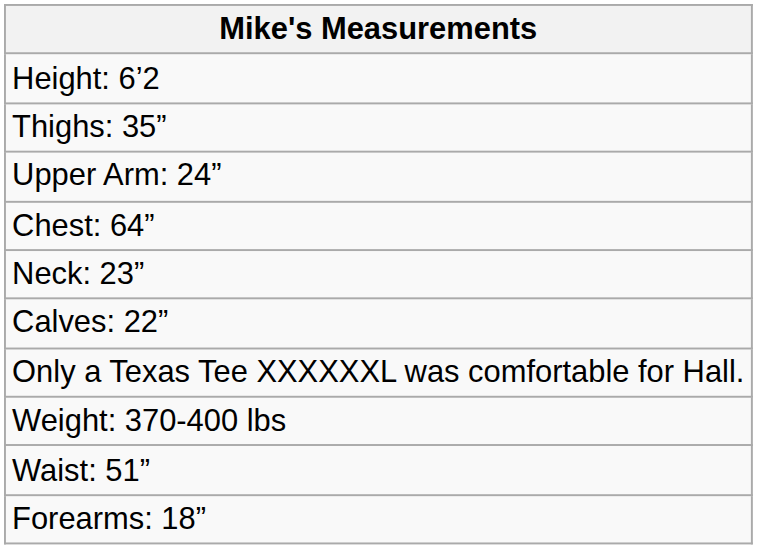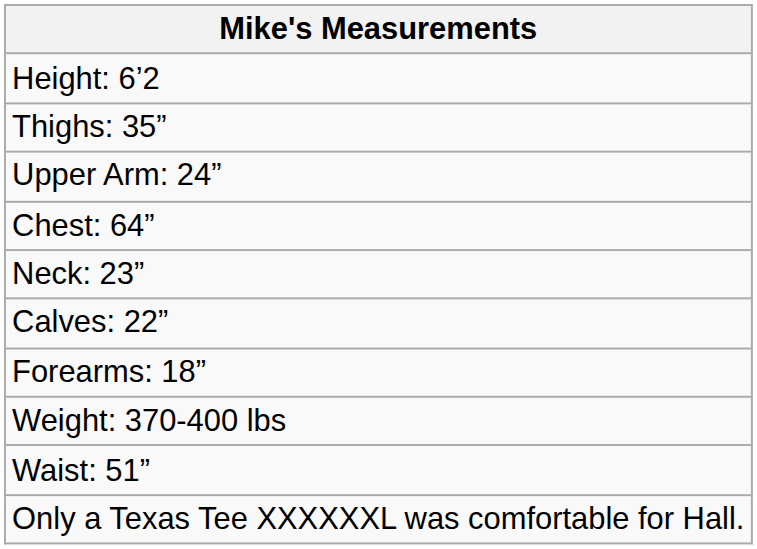(378, 371) Only a Texas Tee XXXXXXL was comfortable for Hall. -> (109, 371) Forearms: 18”
(109, 518) Forearms: 18” -> (378, 518) Only a Texas Tee XXXXXXL was comfortable for Hall.
